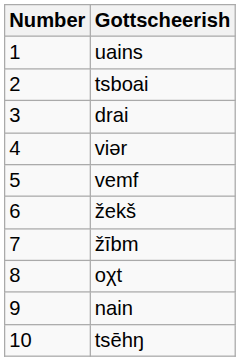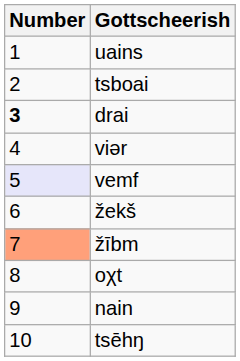(15, 116) normal -> (15, 116) bold
(15, 180) no background -> (15, 180) lavender background
(15, 244) no background -> (15, 244) lightsalmon background
